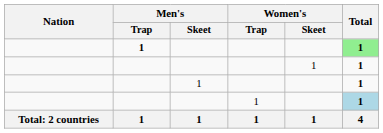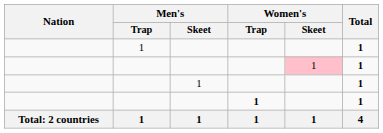(142, 48) bold -> (142, 48) normal
(360, 48) lightgreen background -> (360, 48) no background
(314, 66) no background -> (314, 66) pink background
(256, 101) normal -> (256, 101) bold
(360, 101) lightblue background -> (360, 101) no background
